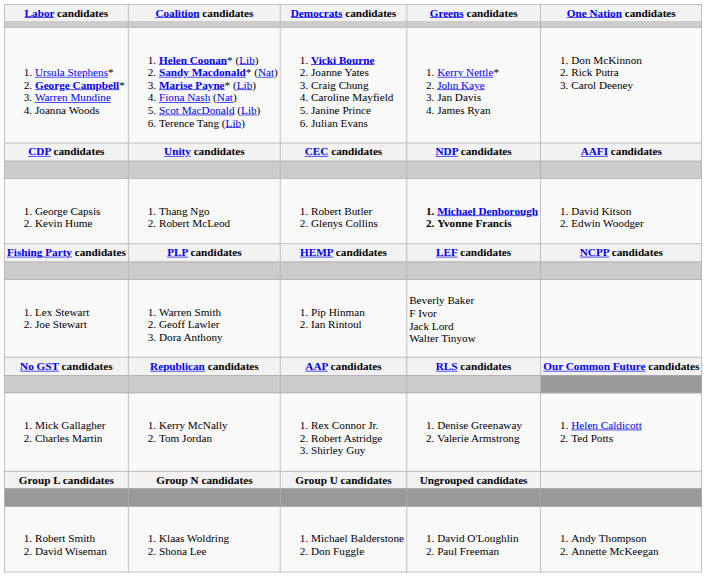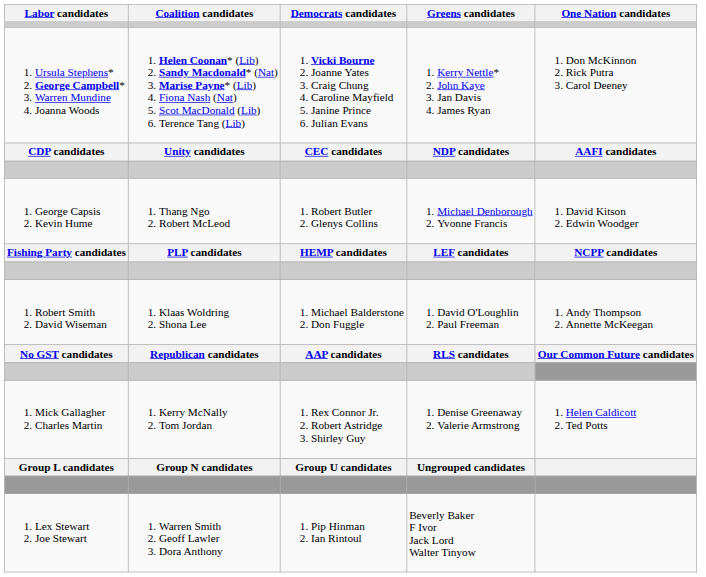(474, 218) bold -> (471, 218) normal
rows swapped: (66, 545) <-> (66, 318)
